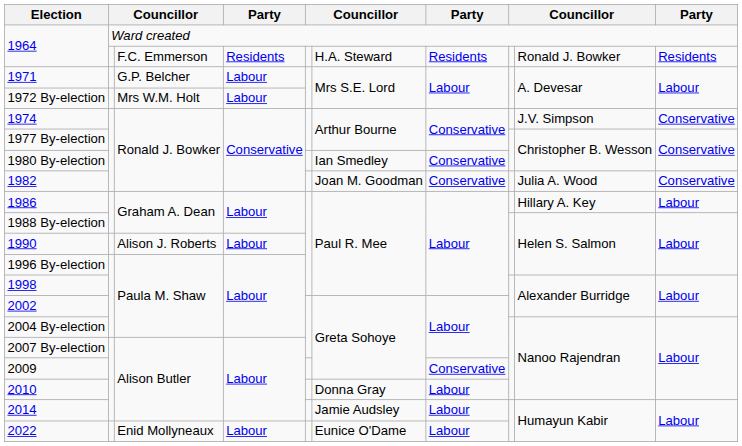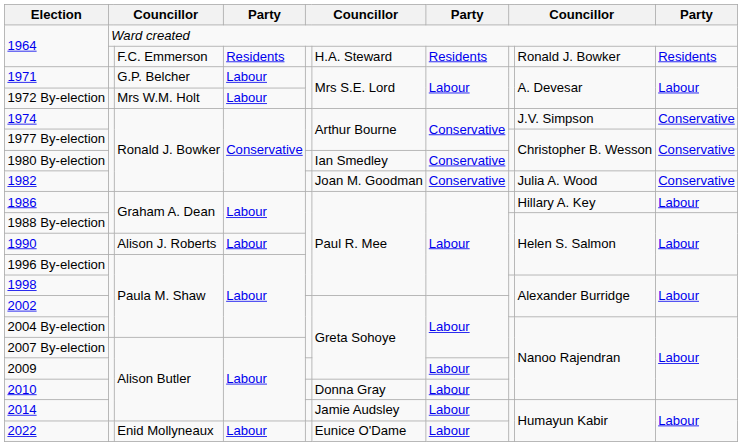(467, 368) Conservative -> (449, 368) Labour
